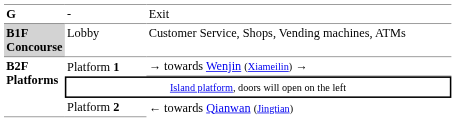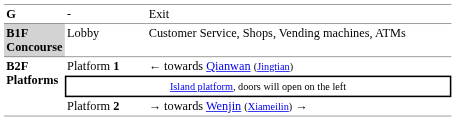(228, 66) → towards Wenjin (Xiameilin) → -> (221, 66) ← towards Qianwan (Jingtian)
(221, 107) ← towards Qianwan (Jingtian) -> (228, 106) → towards Wenjin (Xiameilin) →
